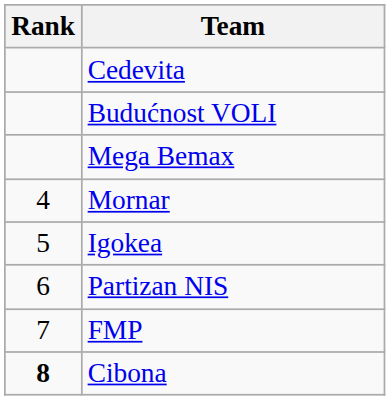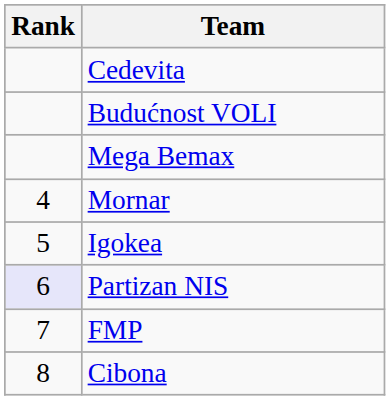(43, 286) no background -> (43, 286) lavender background
(43, 373) bold -> (43, 373) normal
